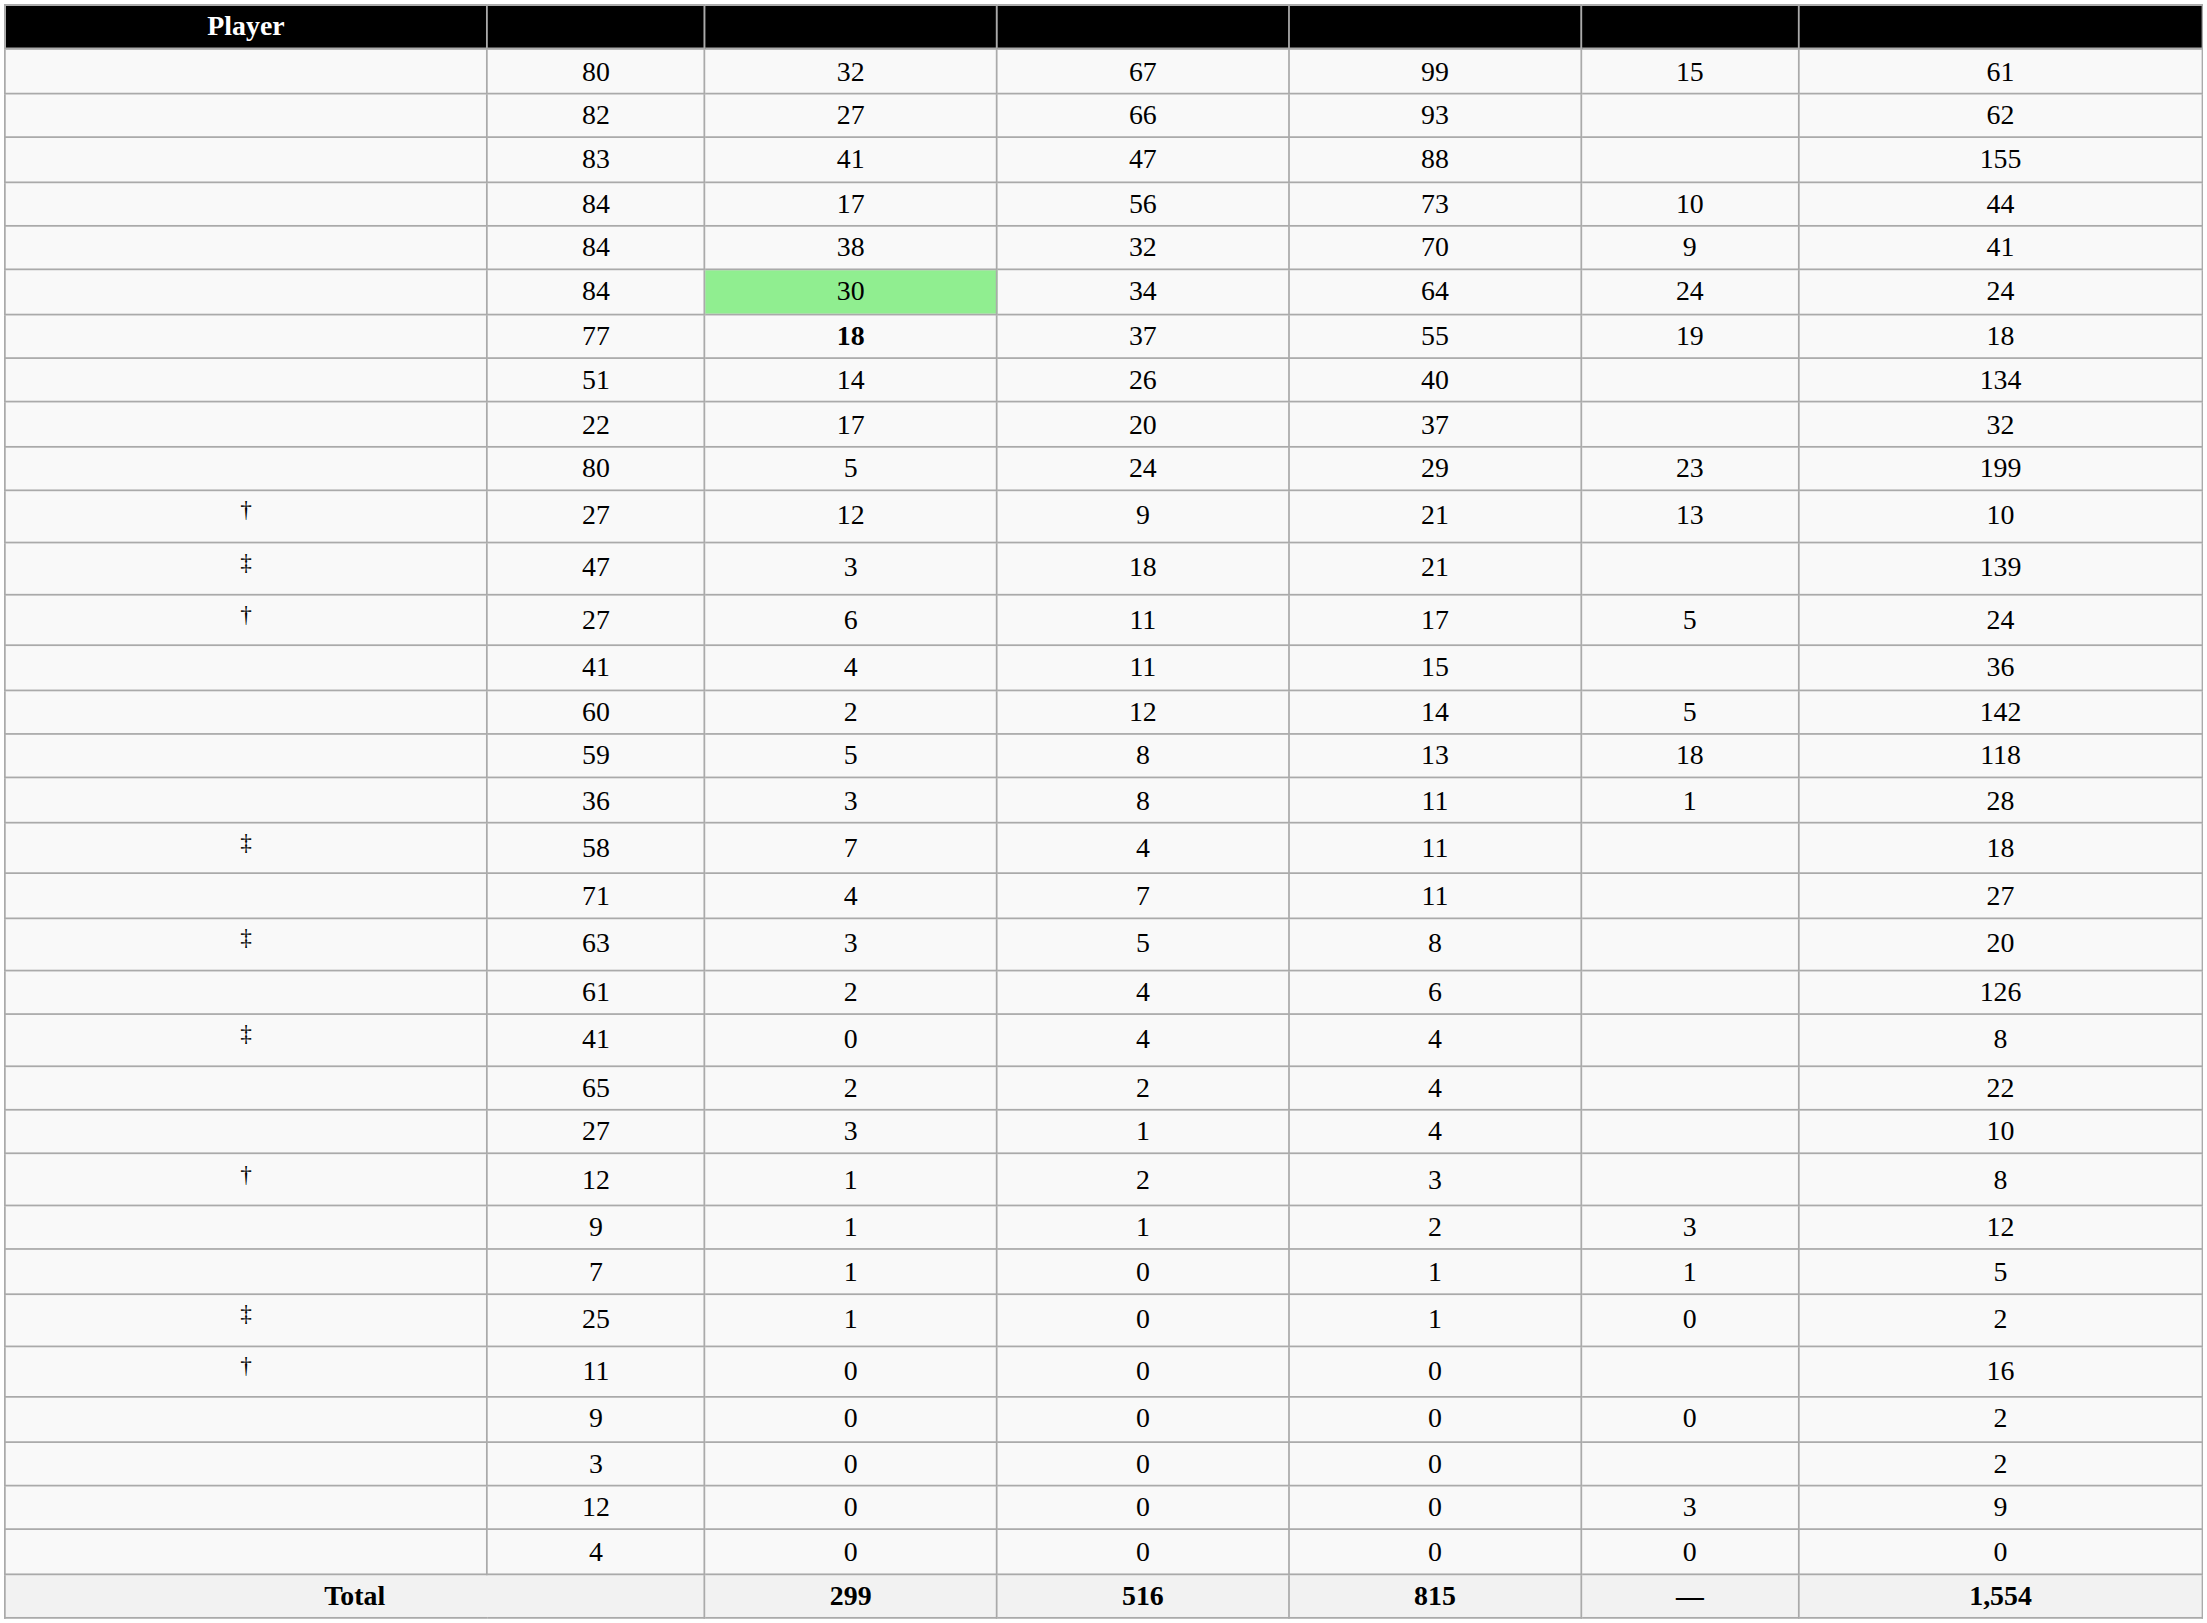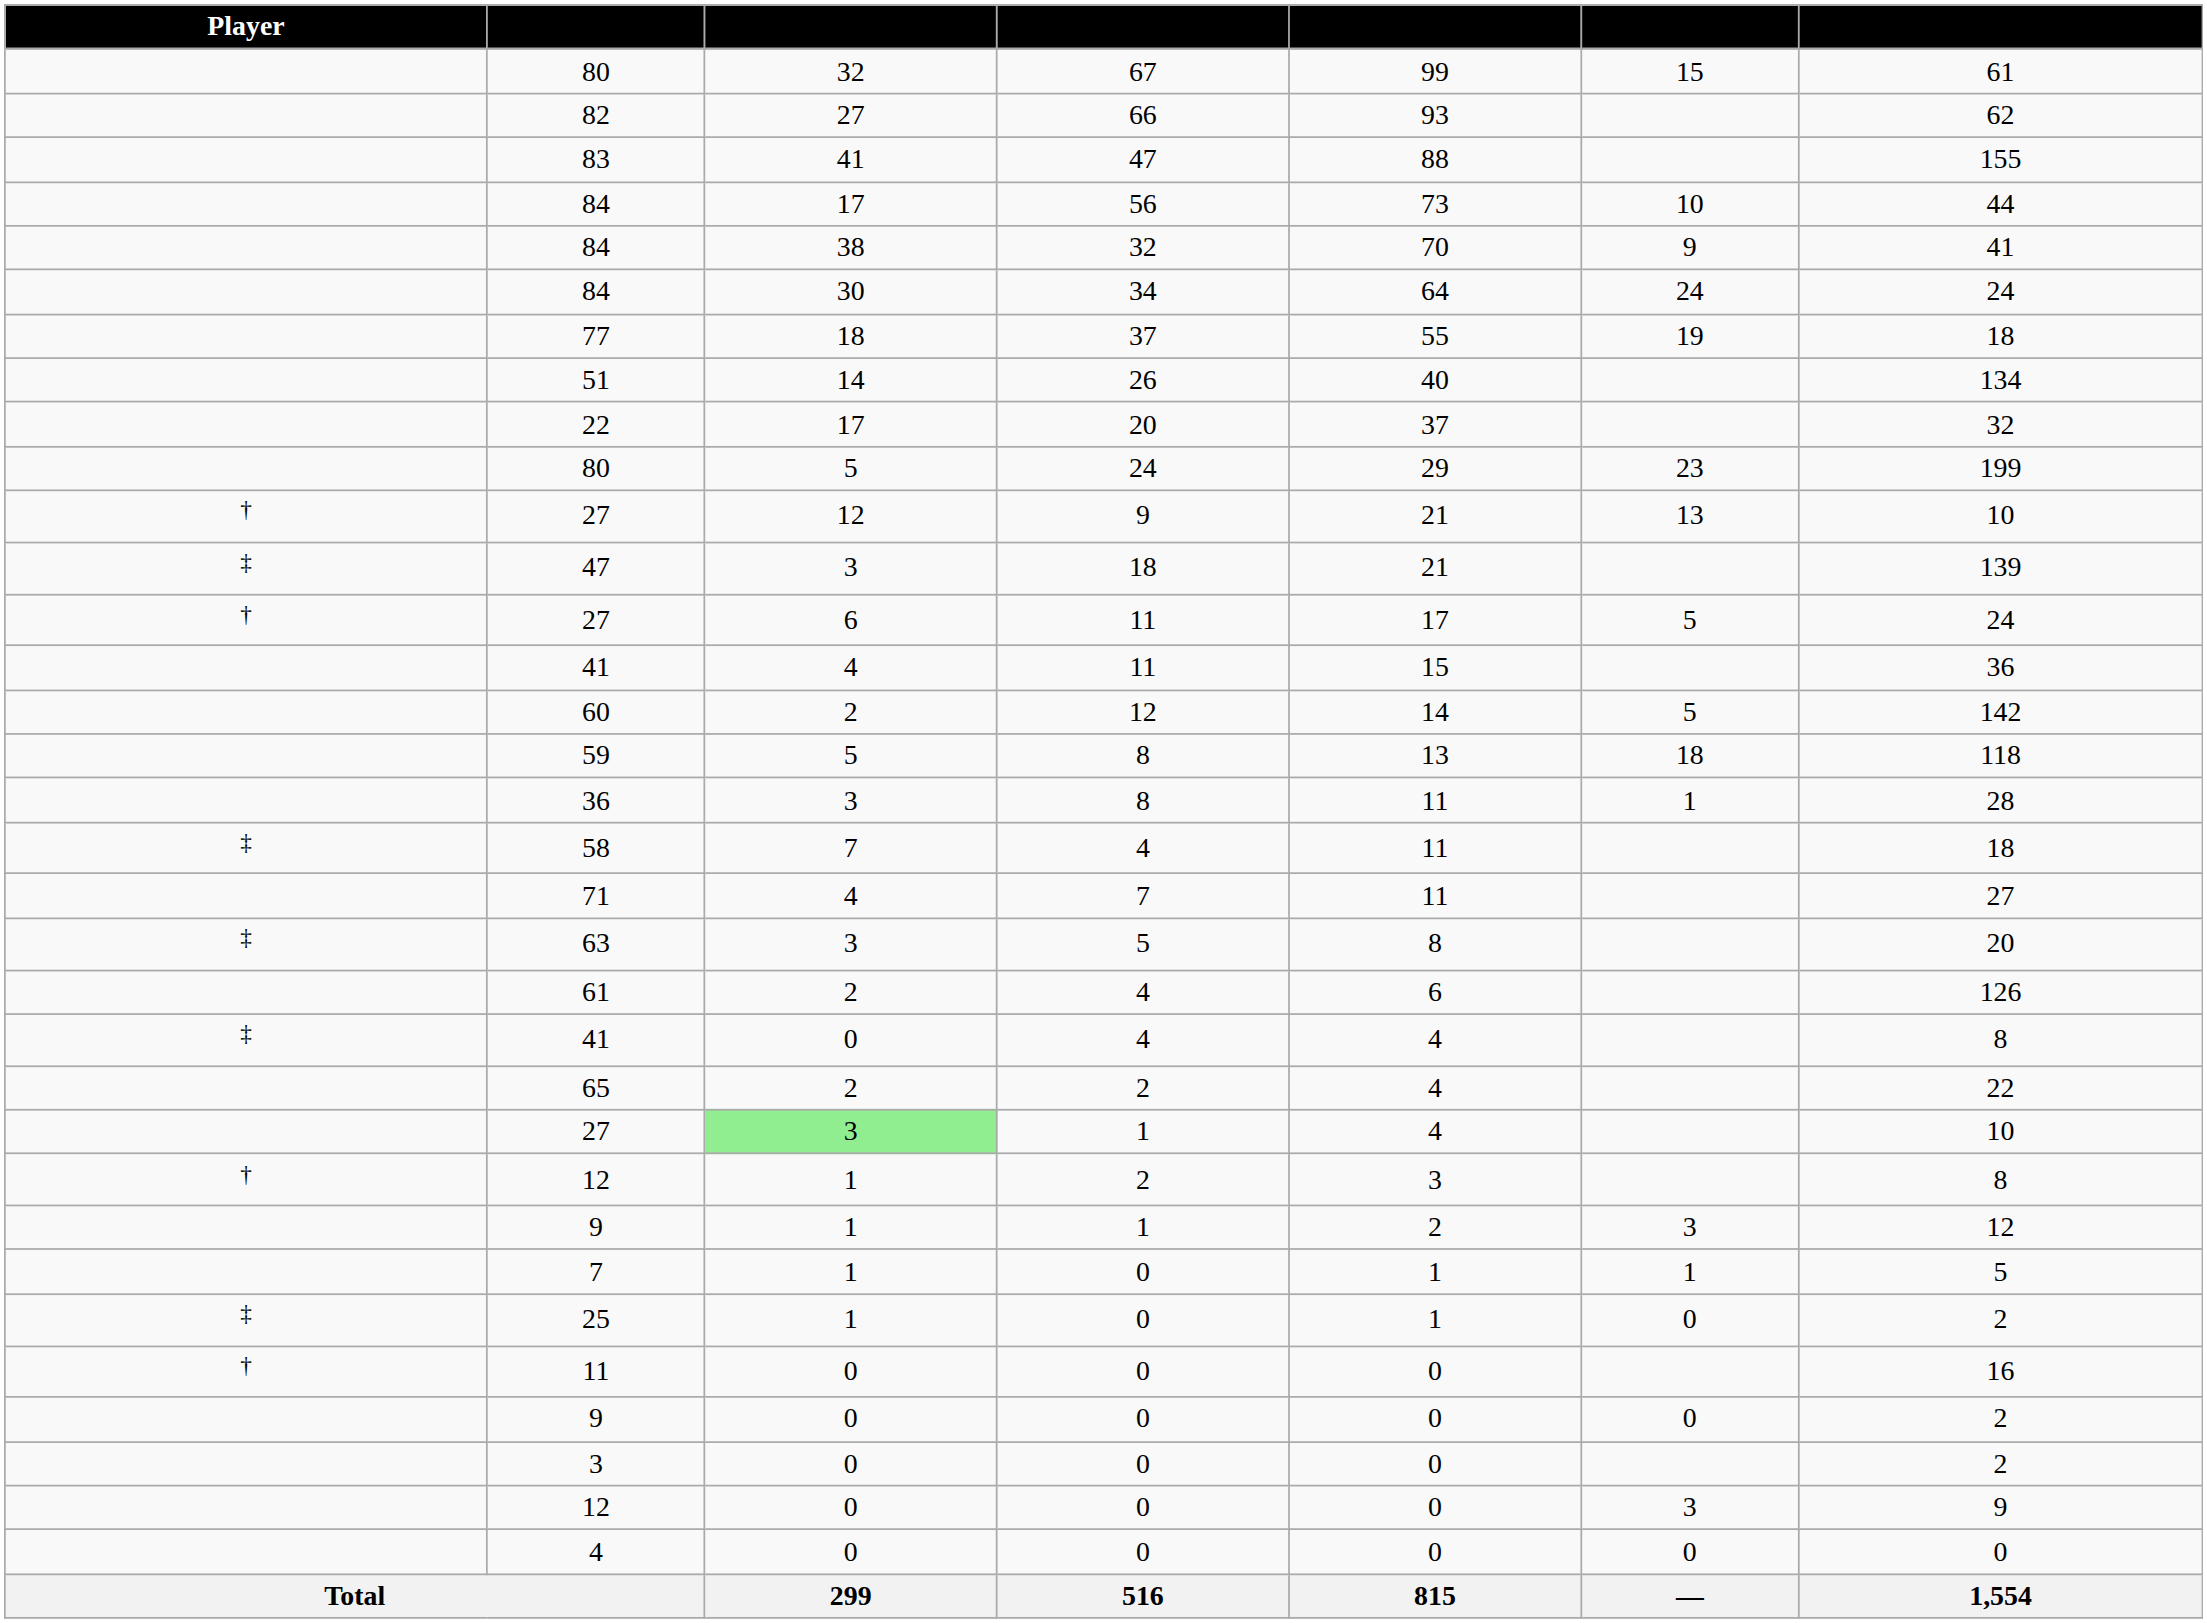(851, 291) lightgreen background -> (851, 291) no background
(851, 335) bold -> (851, 335) normal
(851, 1131) no background -> (851, 1131) lightgreen background
